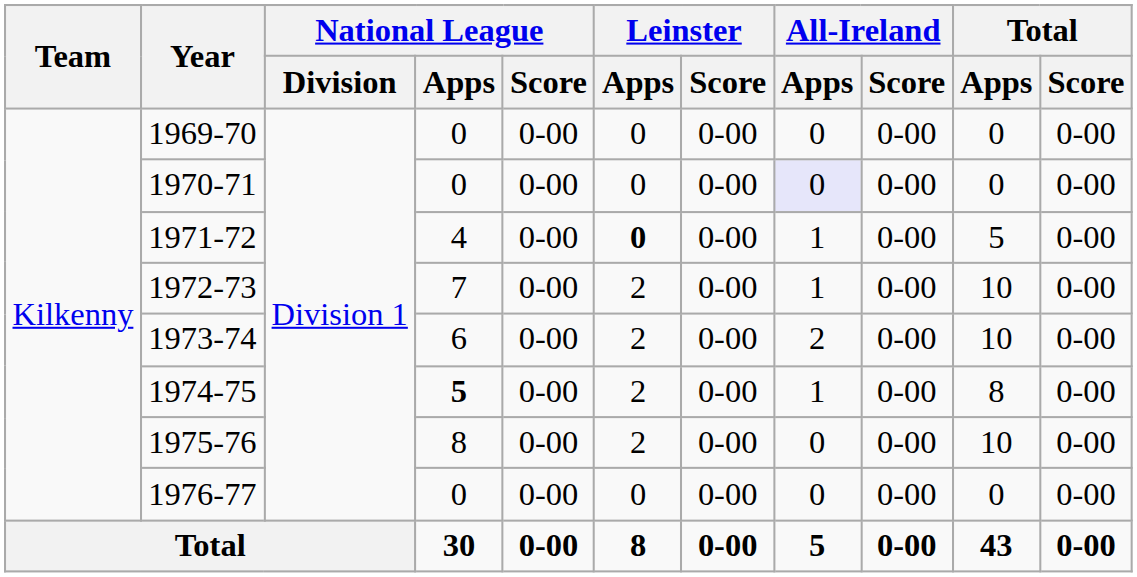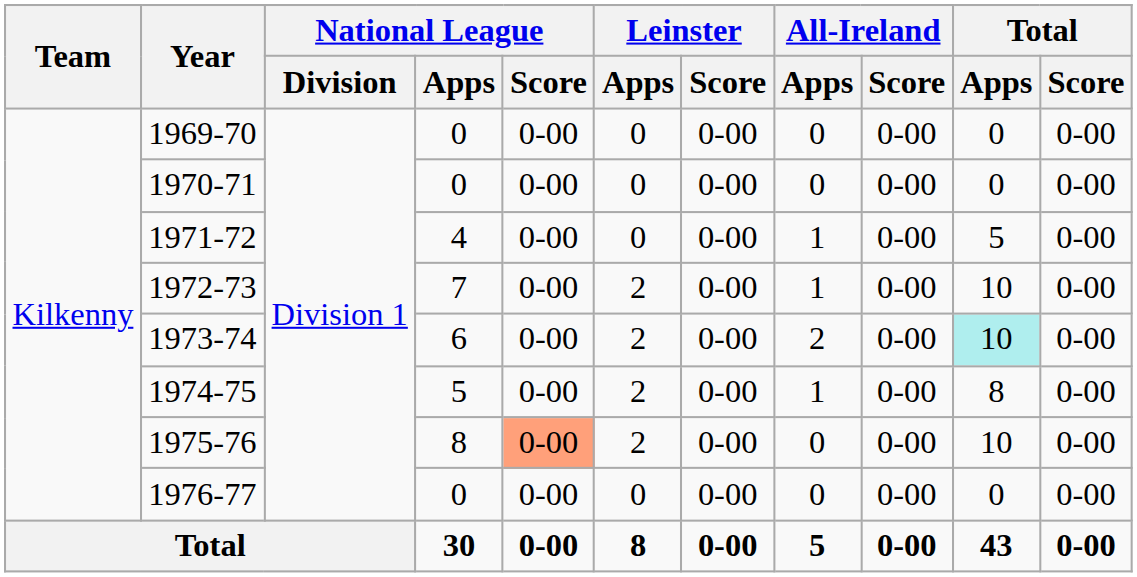(817, 184) lavender background -> (817, 184) no background
(638, 236) bold -> (638, 236) normal
(996, 339) no background -> (996, 339) paleturquoise background
(459, 390) bold -> (459, 390) normal
(548, 442) no background -> (548, 442) lightsalmon background
